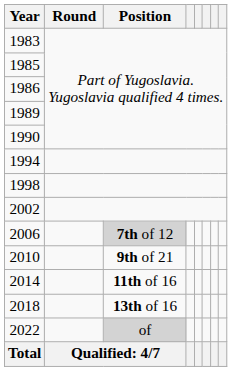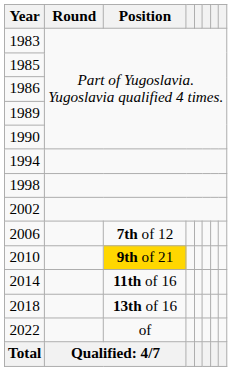(145, 233) lightgrey background -> (145, 233) no background
(145, 257) no background -> (145, 257) gold background
(145, 329) lightgrey background -> (145, 329) no background
